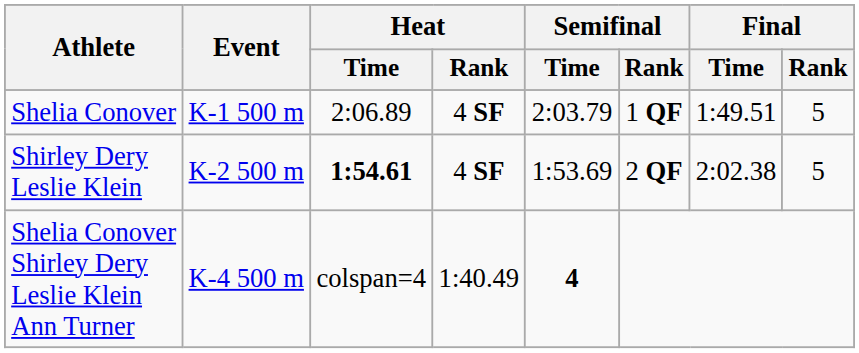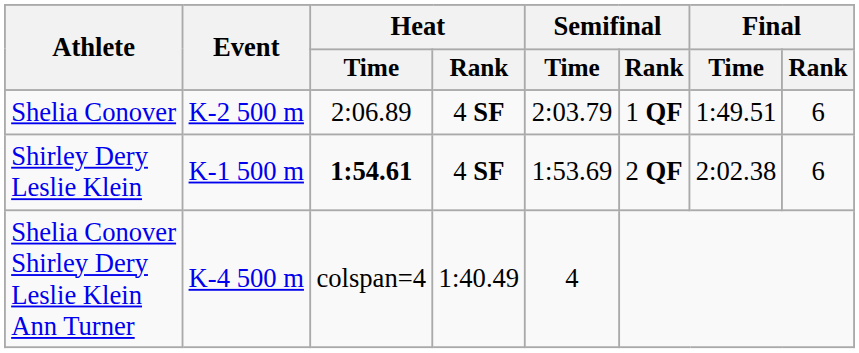(246, 112) K-1 500 m -> (246, 112) K-2 500 m
(818, 112) 5 -> (818, 112) 6
(246, 172) K-2 500 m -> (246, 172) K-1 500 m
(818, 172) 5 -> (818, 172) 6
(572, 278) bold -> (572, 278) normal
